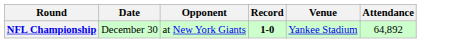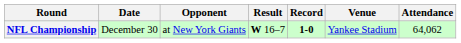+ column: (268, 12)
(388, 29) 64,892 -> (427, 29) 64,062
